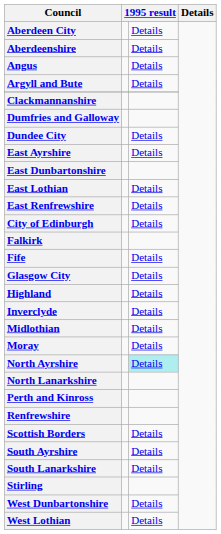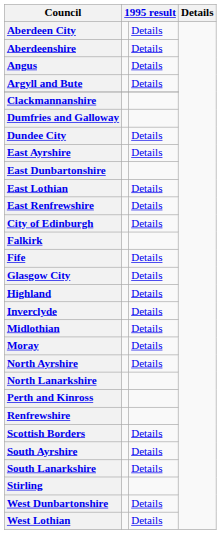(147, 363) paleturquoise background -> (147, 363) no background
